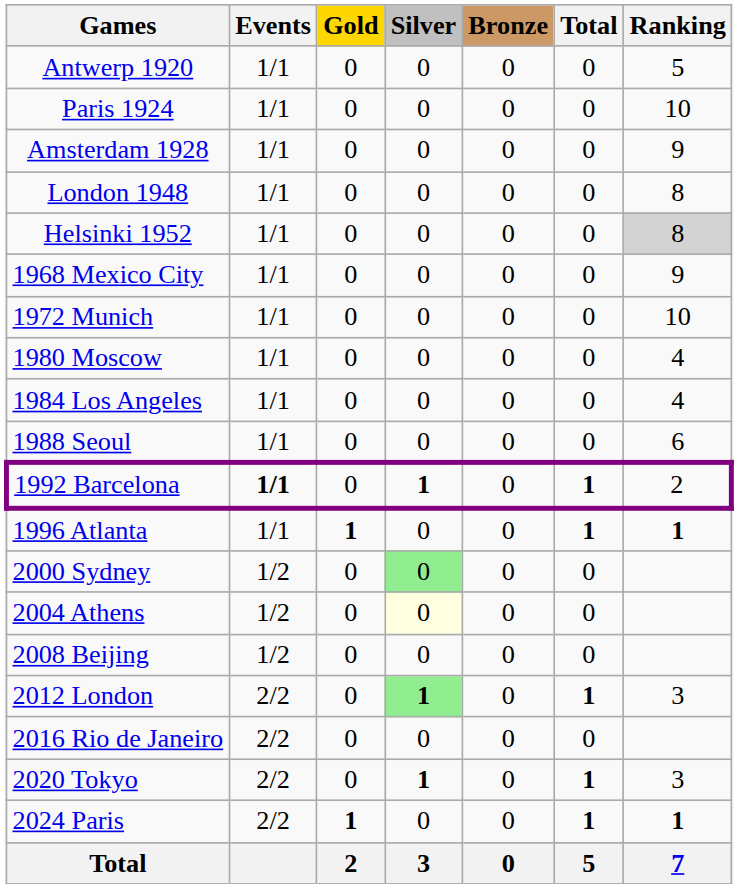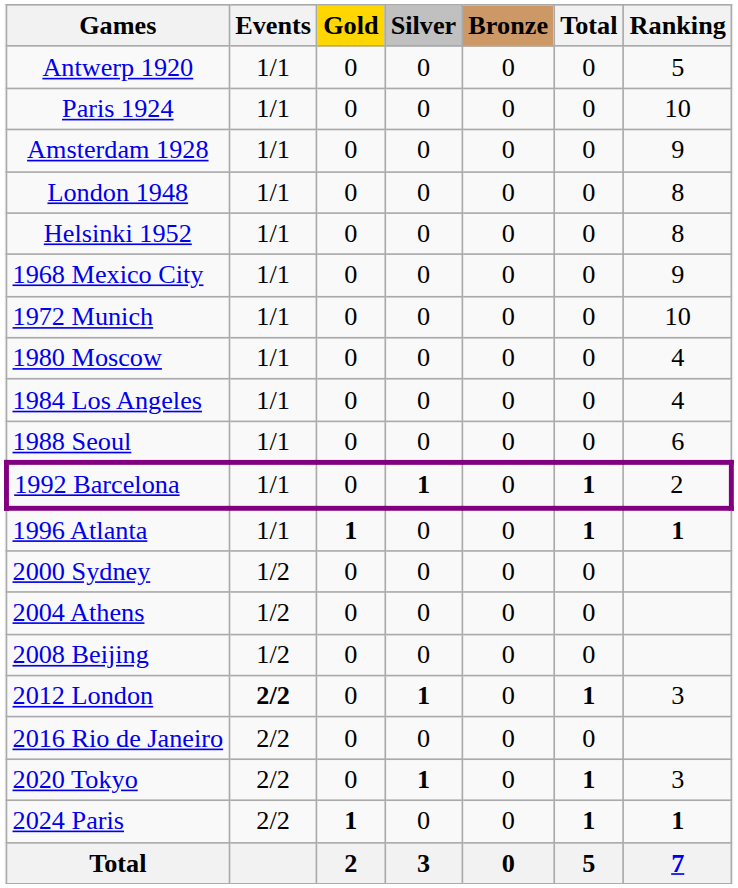(678, 233) lightgrey background -> (678, 233) no background
(273, 484) bold -> (273, 484) normal
(423, 571) lightgreen background -> (423, 571) no background
(423, 612) lightyellow background -> (423, 612) no background
(273, 696) normal -> (273, 696) bold
(423, 696) lightgreen background -> (423, 696) no background
